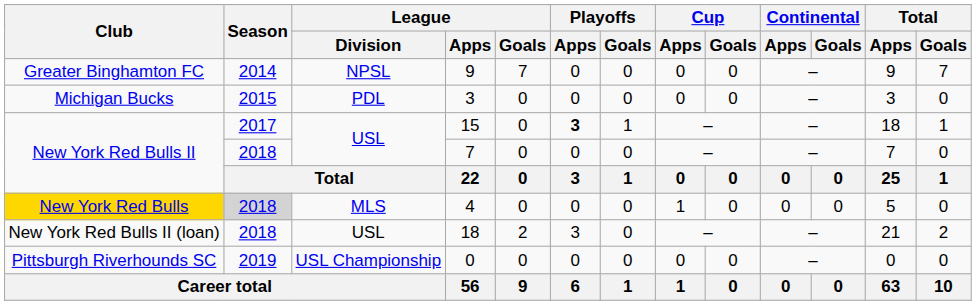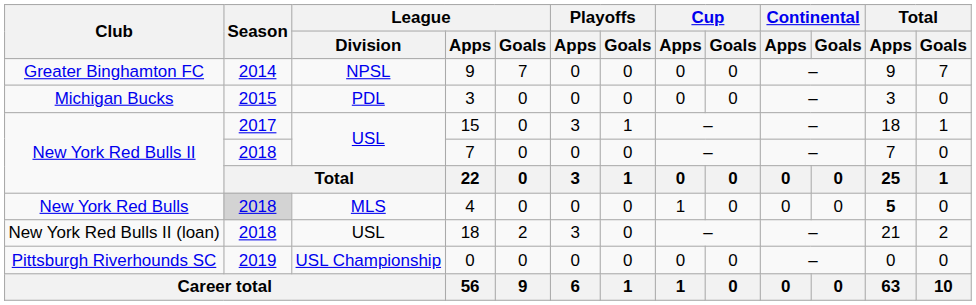(575, 125) bold -> (575, 125) normal
(114, 206) gold background -> (114, 206) no background
(891, 206) normal -> (891, 206) bold
